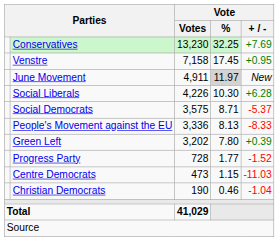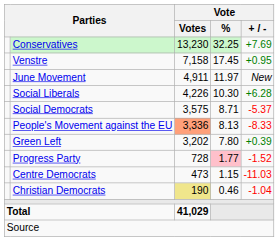(226, 77) lightgrey background -> (226, 77) no background
(196, 126) no background -> (196, 126) lightsalmon background
(229, 158) no background -> (229, 158) pink background
(200, 191) no background -> (200, 191) khaki background
